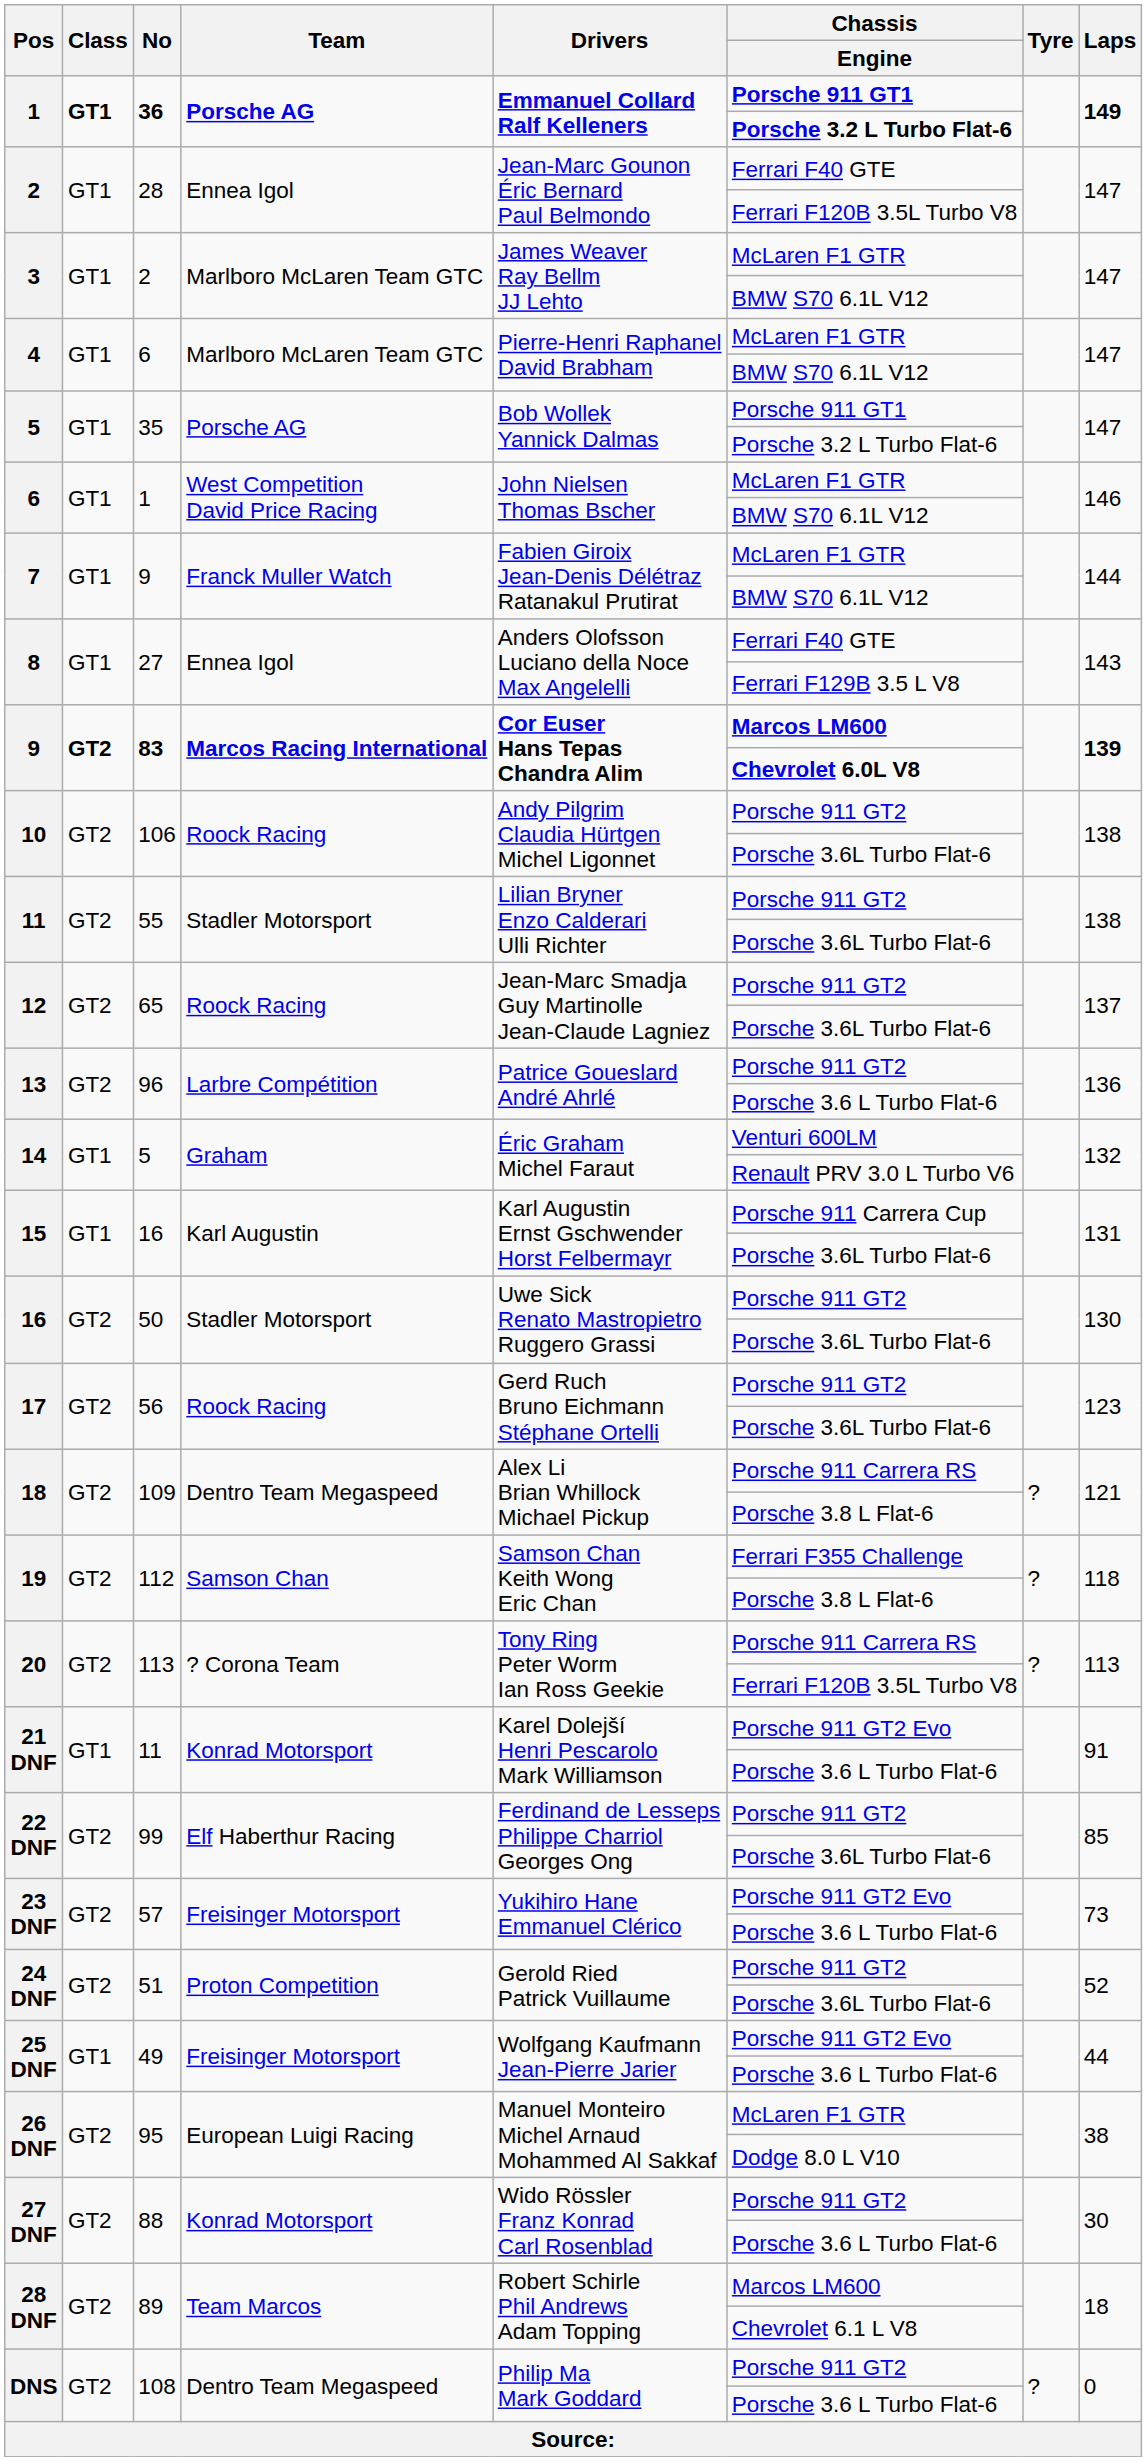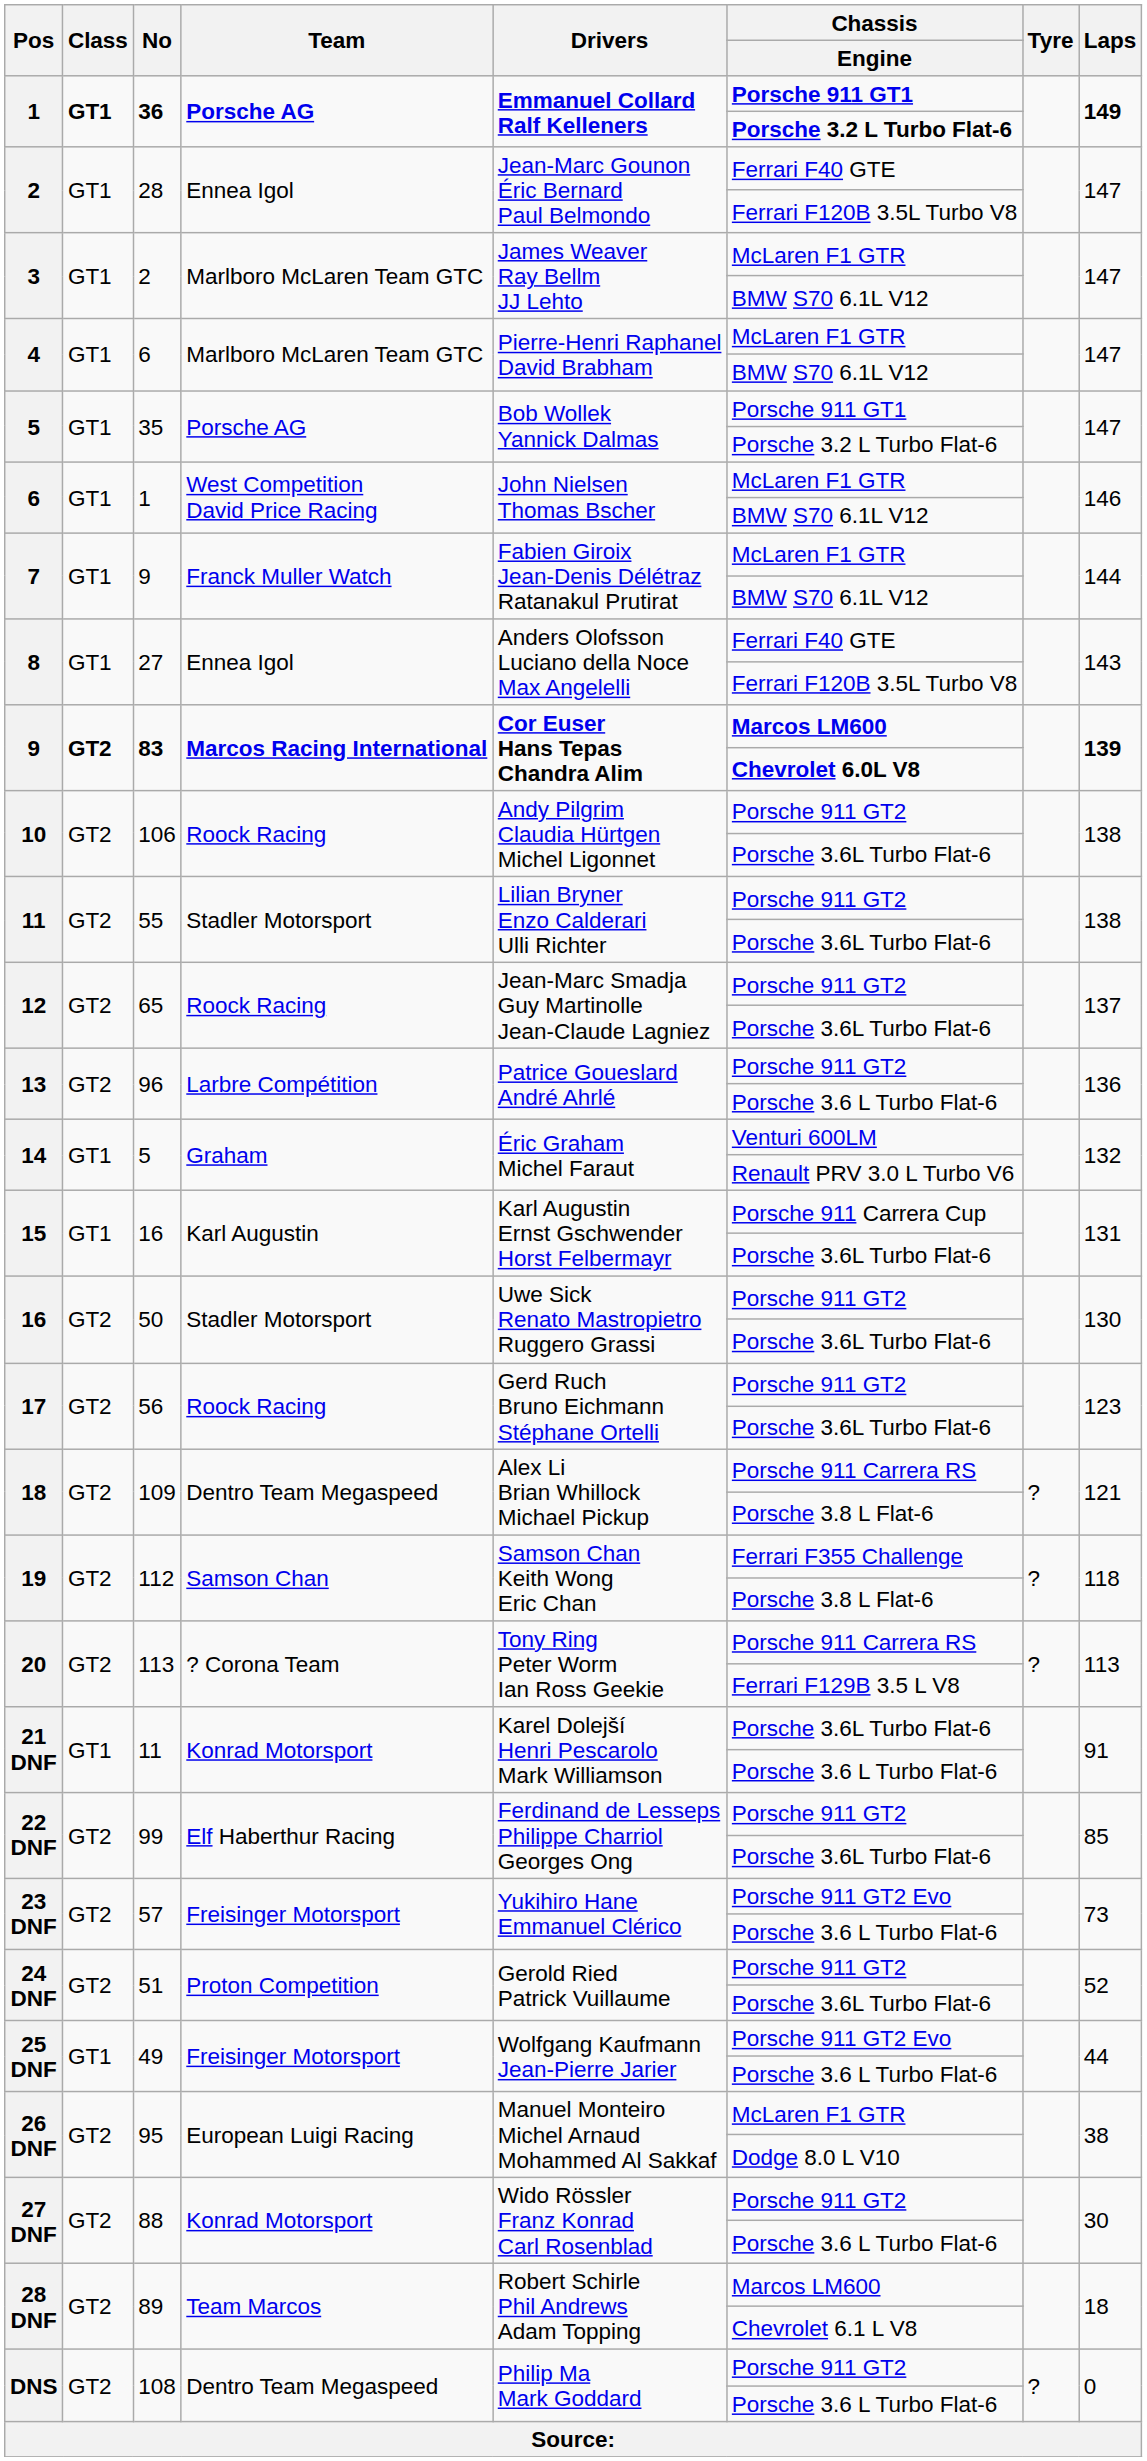(846, 683) Ferrari F129B 3.5 L V8 -> (875, 683) Ferrari F120B 3.5L Turbo V8
(875, 1685) Ferrari F120B 3.5L Turbo V8 -> (846, 1685) Ferrari F129B 3.5 L V8
(842, 1728) Porsche 911 GT2 Evo -> (861, 1728) Porsche 3.6L Turbo Flat-6
